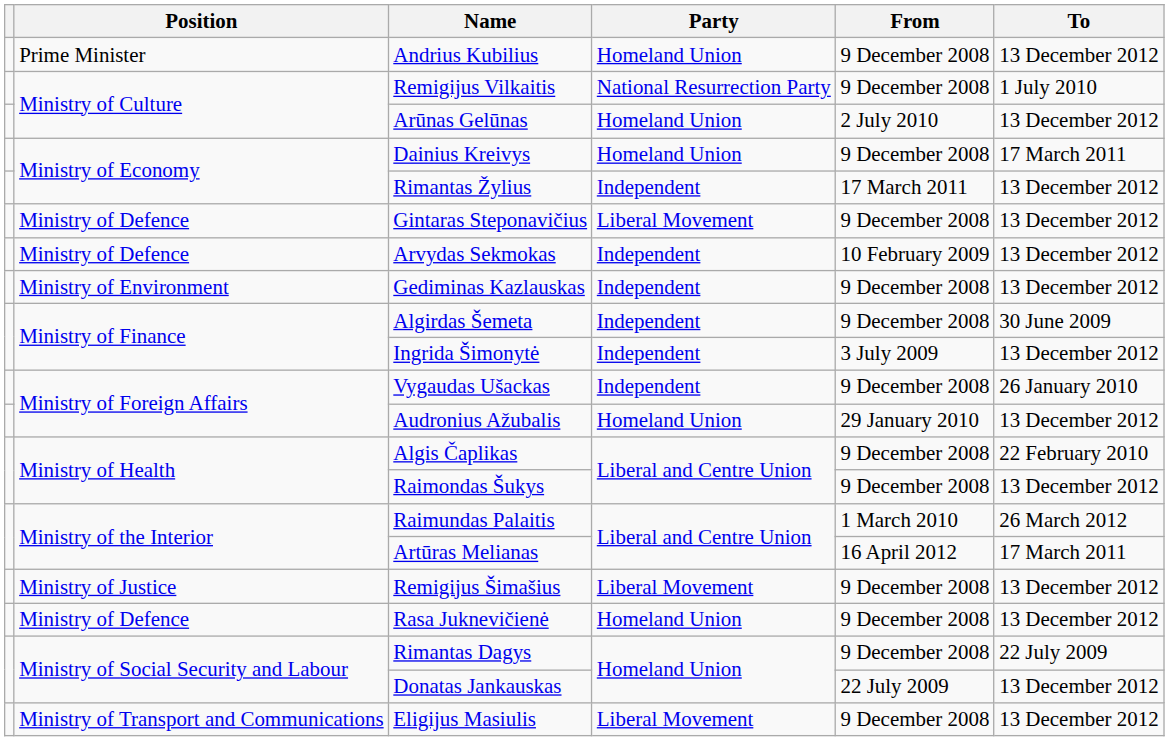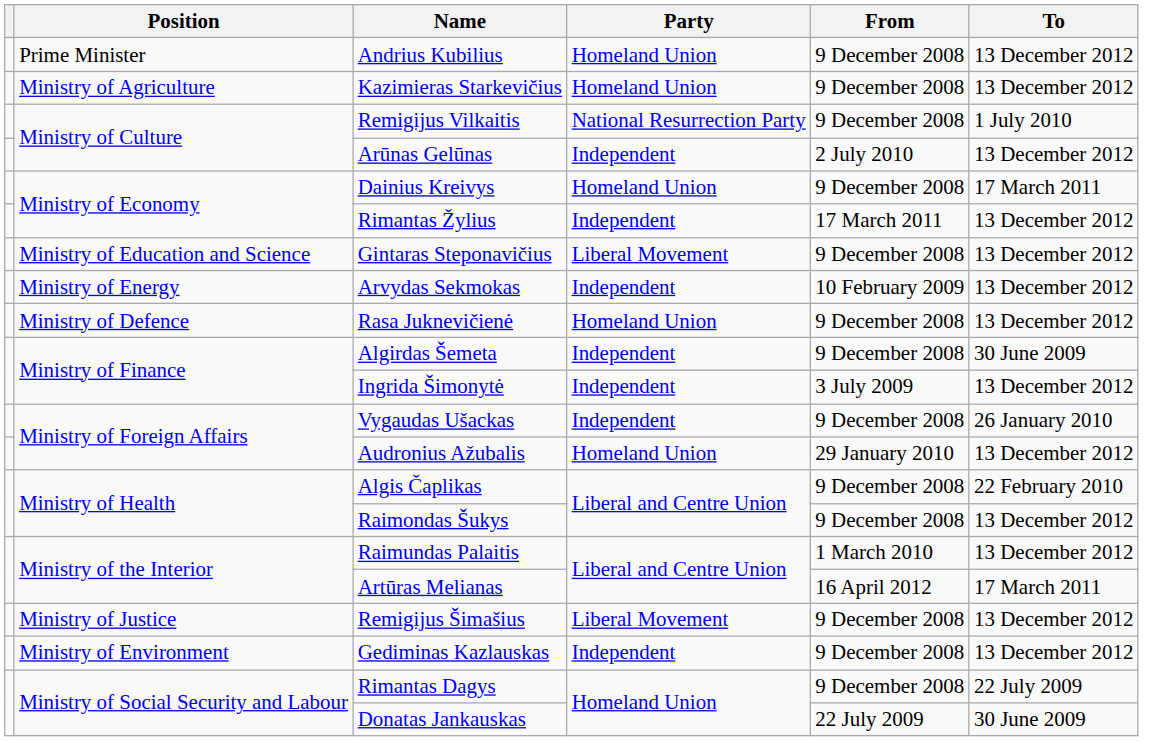+ row: (460, 87)
(669, 120) Homeland Union -> (623, 154) Independent
(104, 220) Ministry of Defence -> (165, 253) Ministry of Education and Science
(104, 253) Ministry of Defence -> (99, 287) Ministry of Energy
rows swapped: (489, 287) <-> (471, 619)
(1063, 519) 26 March 2012 -> (1054, 552) 13 December 2012
(1079, 685) 13 December 2012 -> (1030, 719) 30 June 2009
- row: (465, 719)
